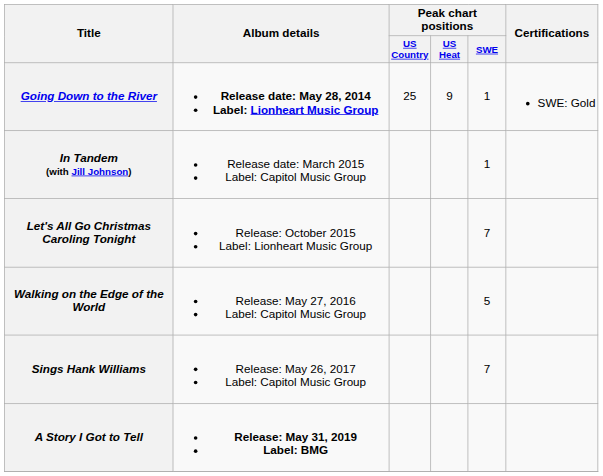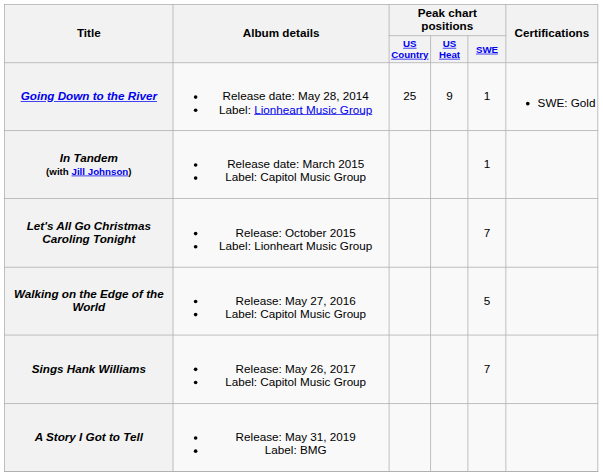(281, 103) bold -> (281, 103) normal
(281, 444) bold -> (281, 444) normal
